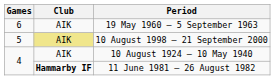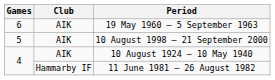(64, 39) khaki background -> (64, 39) no background
(64, 68) bold -> (64, 68) normal
